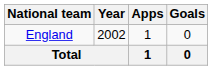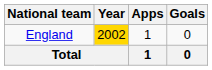(111, 34) no background -> (111, 34) gold background
